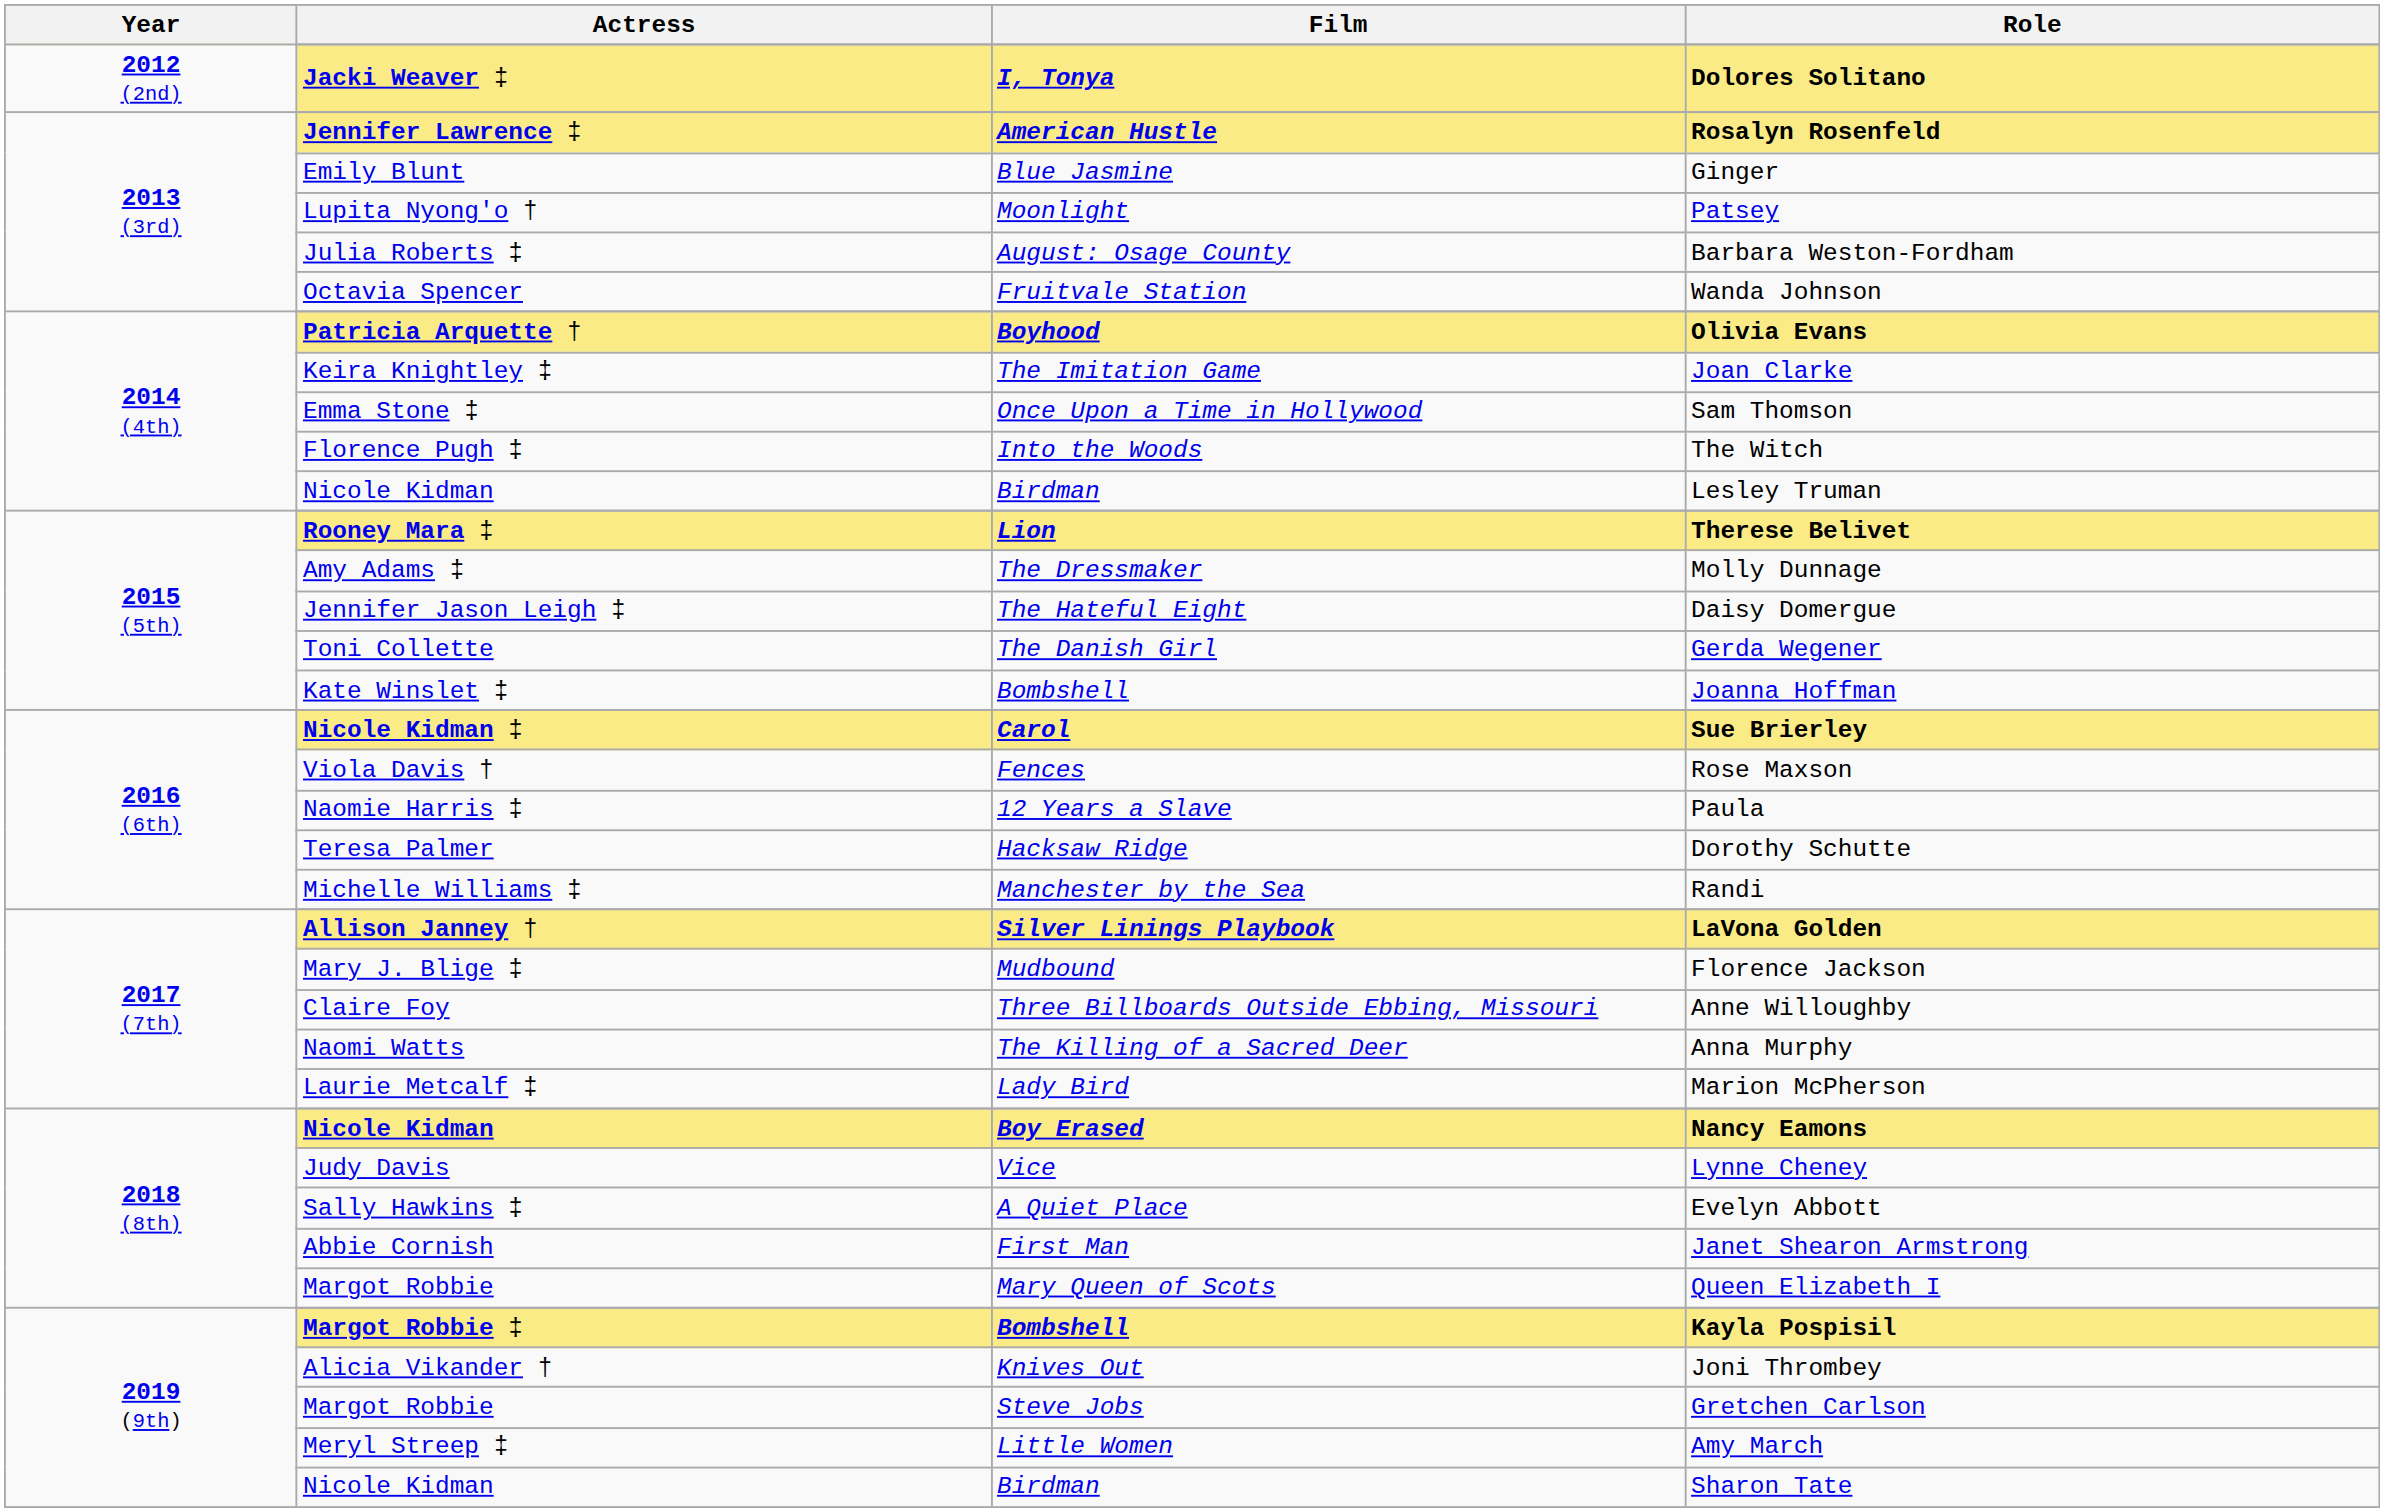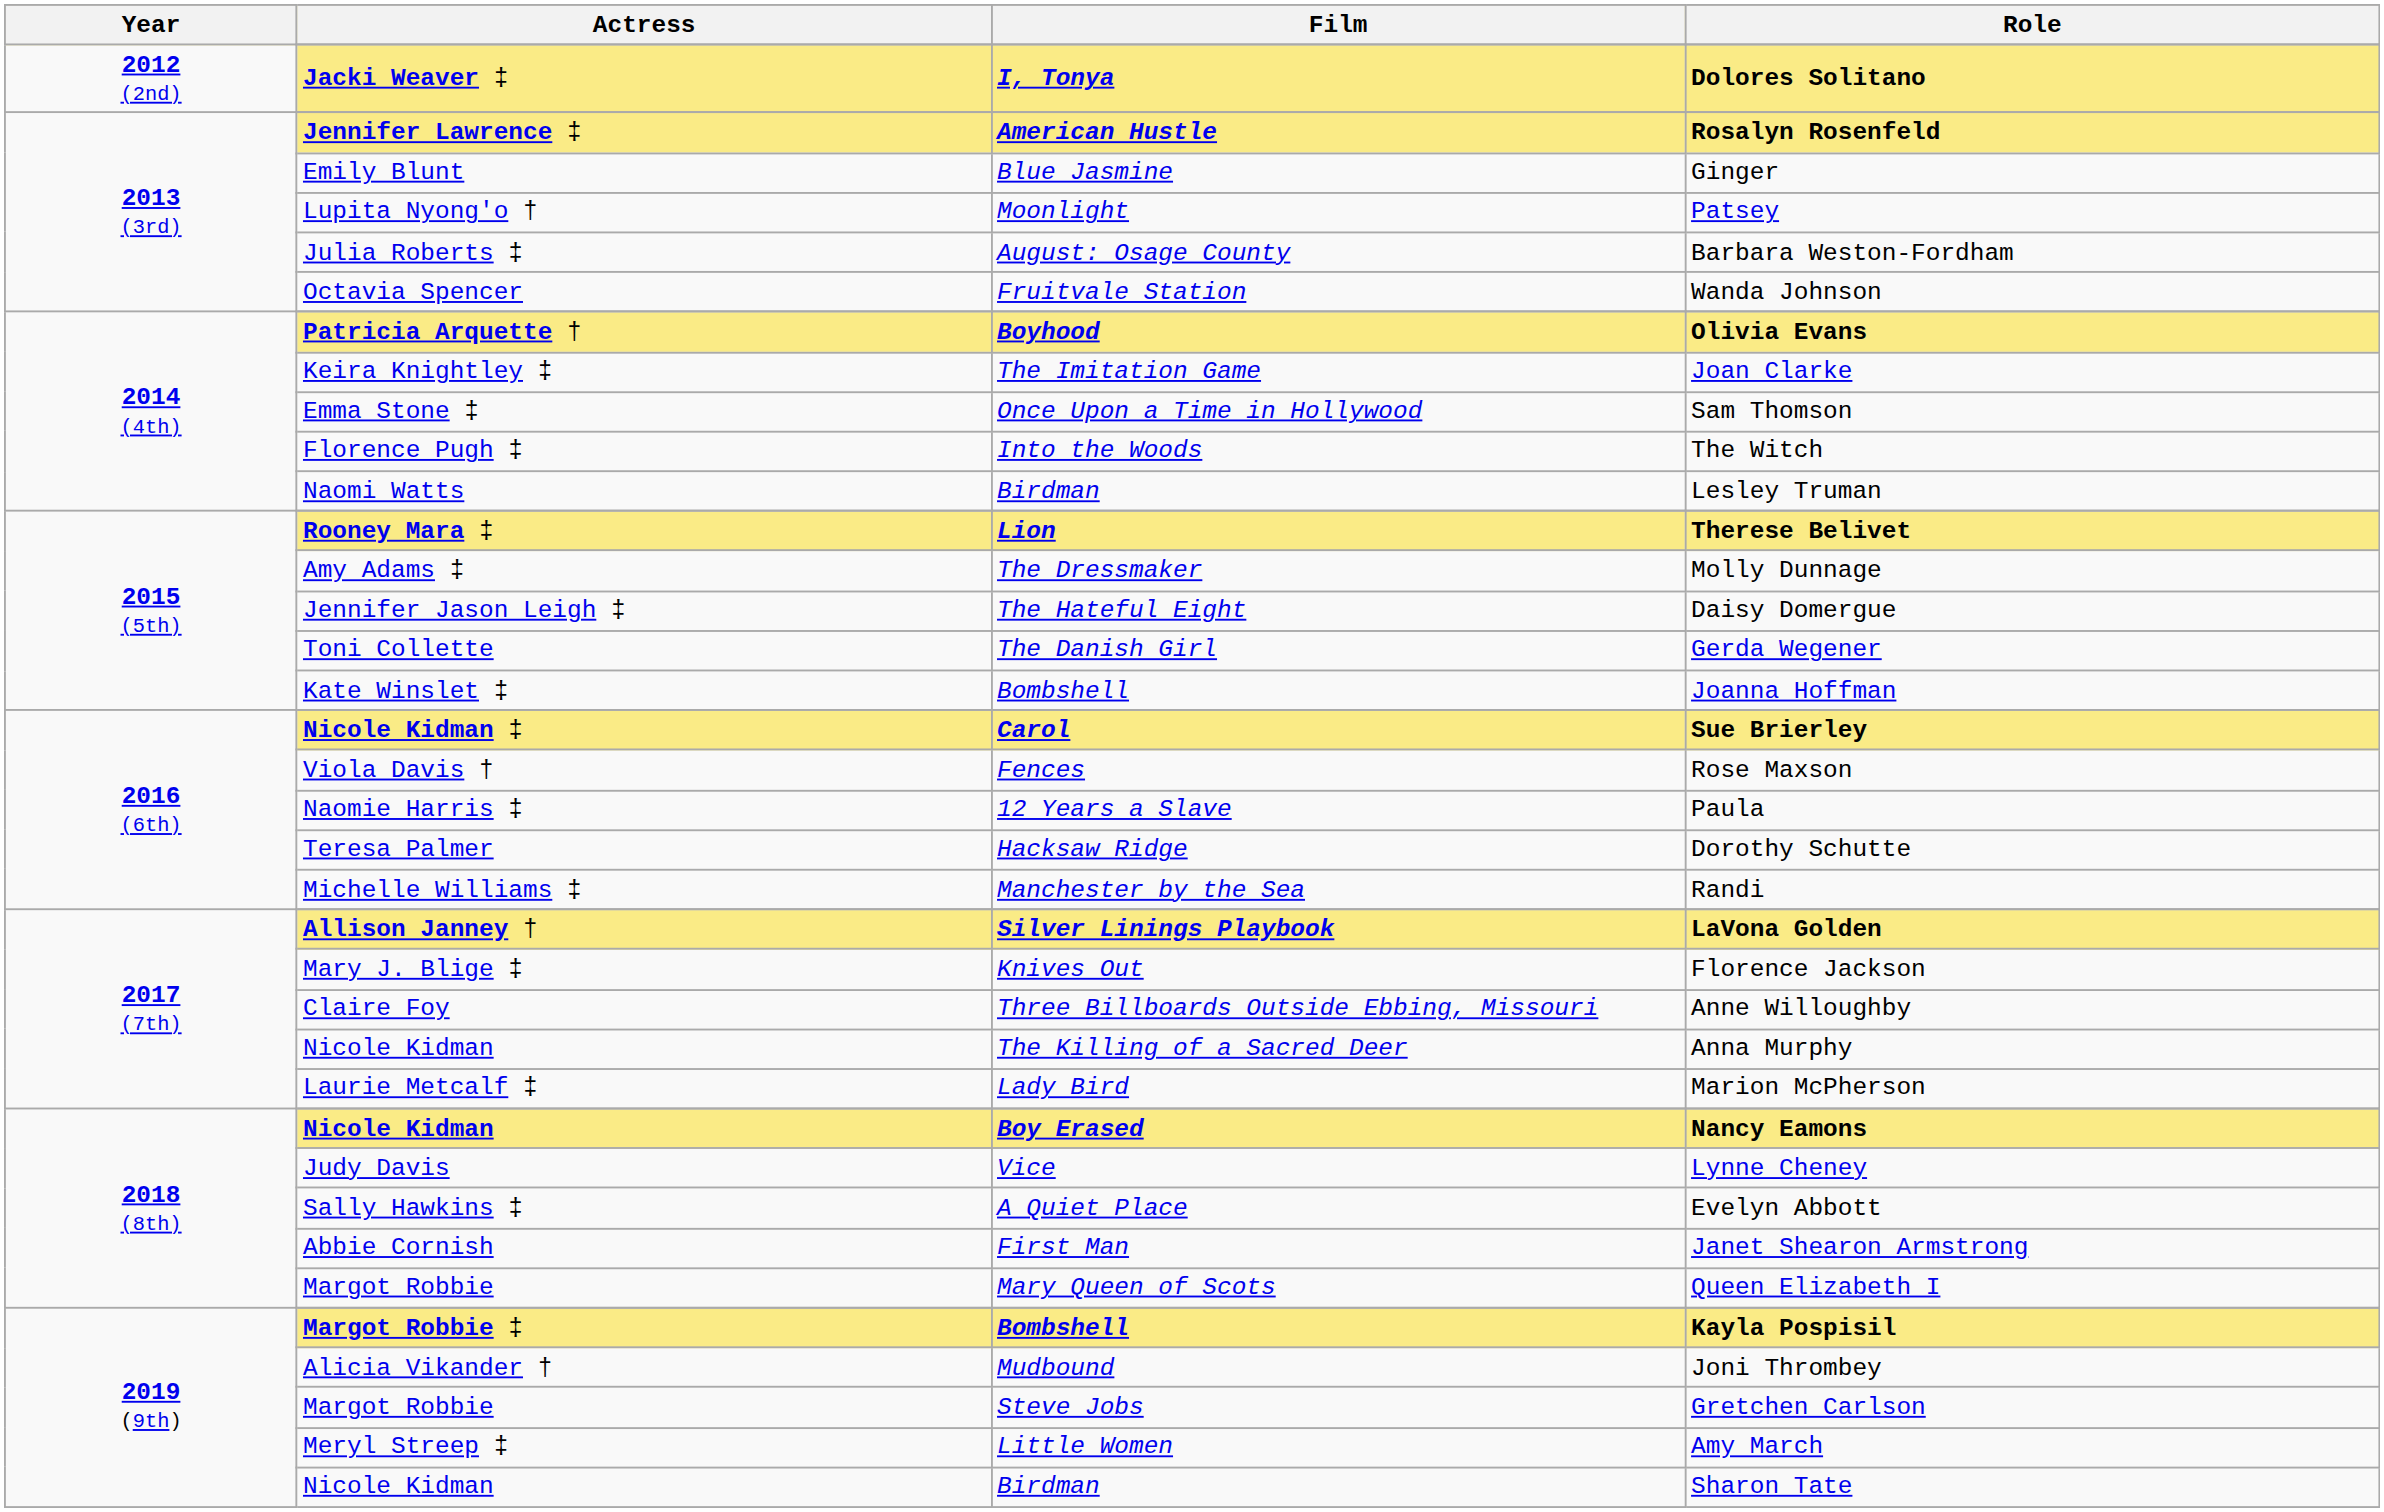(398, 491) Nicole Kidman -> (384, 491) Naomi Watts
(1056, 969) Mudbound -> (1070, 969) Knives Out
(384, 1049) Naomi Watts -> (398, 1049) Nicole Kidman
(1070, 1368) Knives Out -> (1056, 1368) Mudbound
